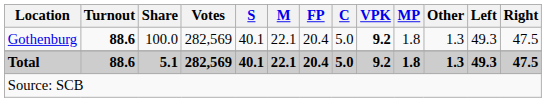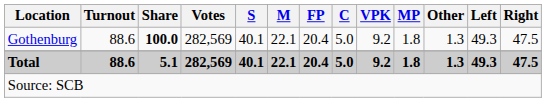(122, 39) bold -> (122, 39) normal
(162, 39) normal -> (162, 39) bold
(382, 39) bold -> (382, 39) normal
